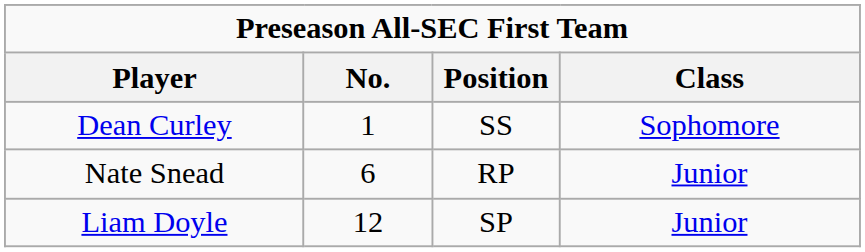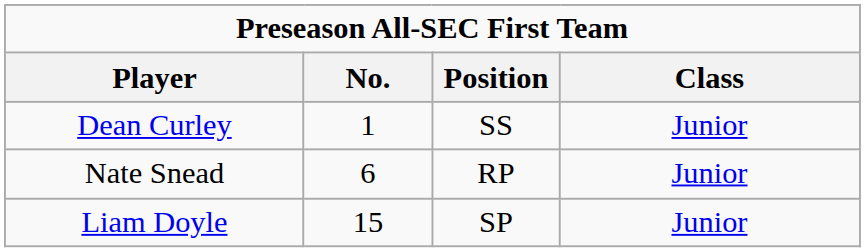(709, 125) Sophomore -> (709, 125) Junior
(368, 221) 12 -> (368, 221) 15
